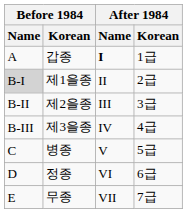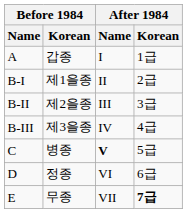(101, 57) bold -> (100, 57) normal
(16, 81) lightgrey background -> (16, 81) no background
(103, 150) normal -> (103, 150) bold
(147, 196) normal -> (147, 196) bold
